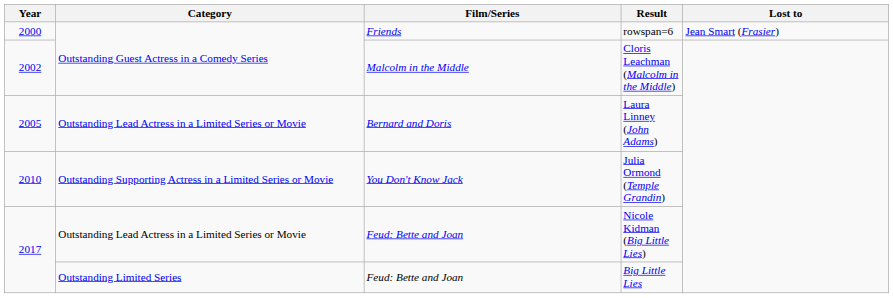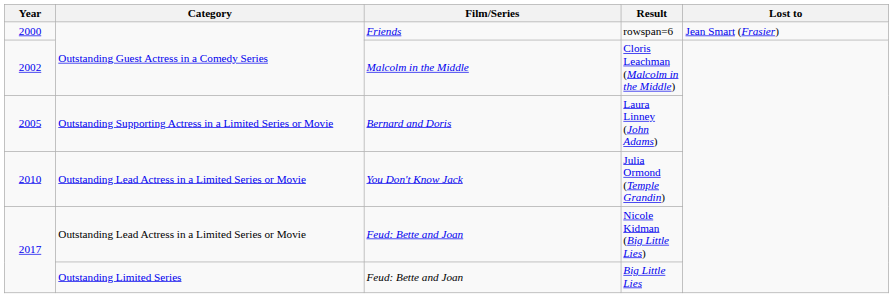(182, 123) Outstanding Lead Actress in a Limited Series or Movie -> (196, 123) Outstanding Supporting Actress in a Limited Series or Movie
(196, 178) Outstanding Supporting Actress in a Limited Series or Movie -> (182, 178) Outstanding Lead Actress in a Limited Series or Movie
